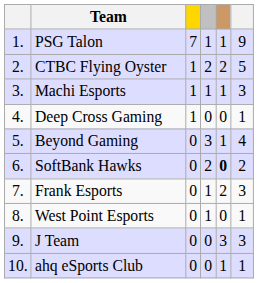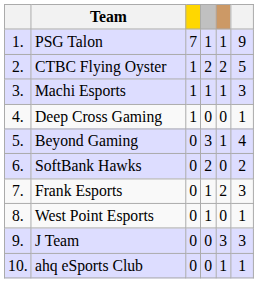(223, 166) bold -> (223, 166) normal
